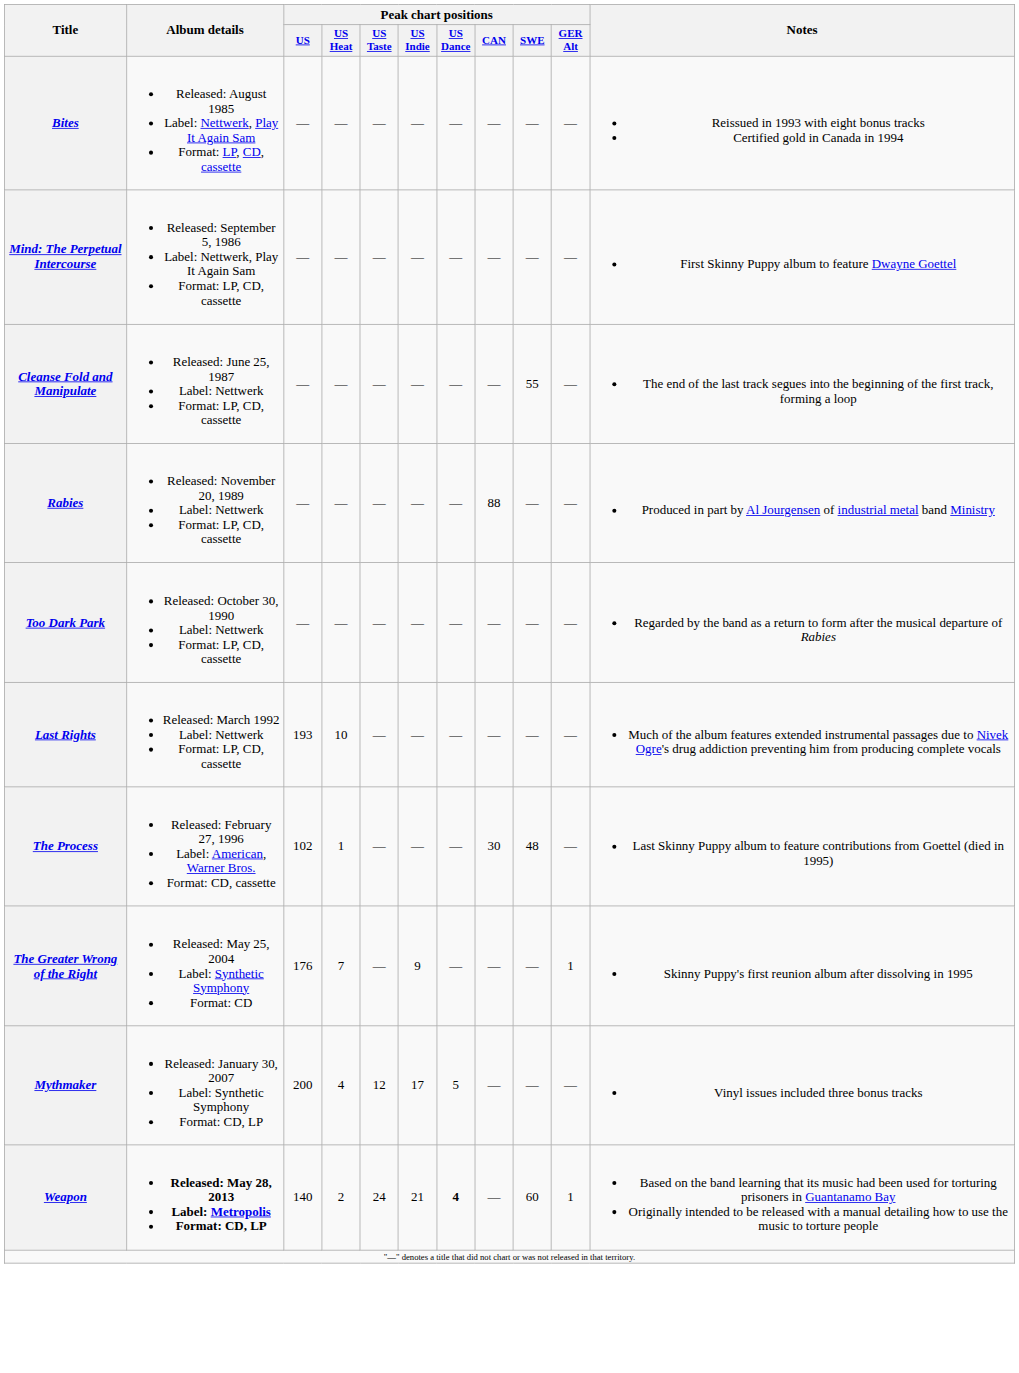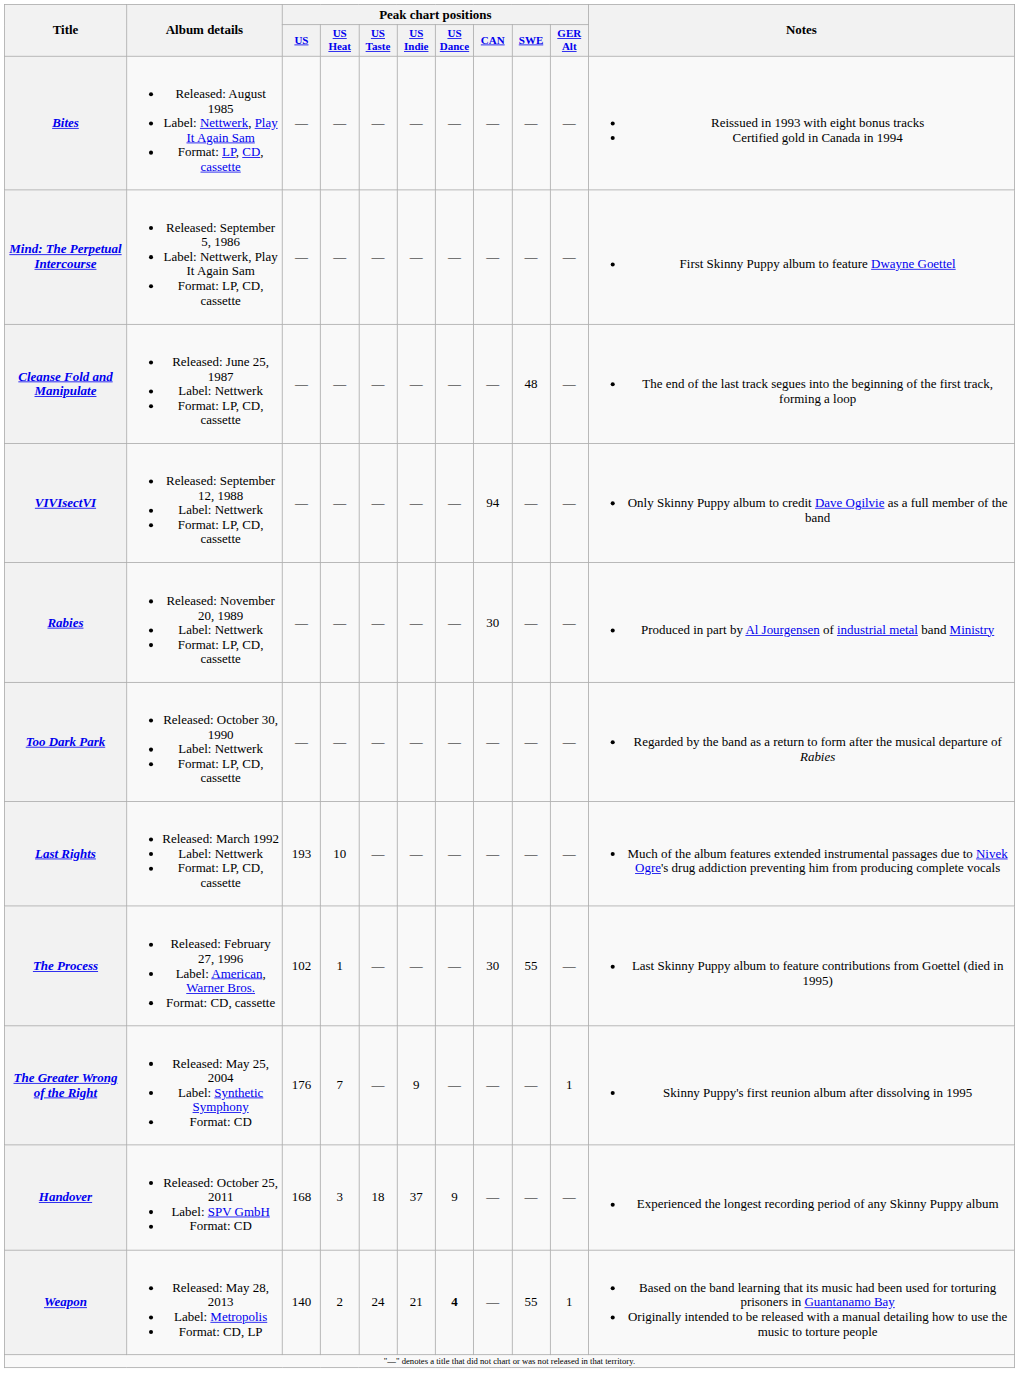(532, 383) 55 -> (531, 383) 48
+ row: (65, 503)
(494, 503) 88 -> (493, 622) 30
(532, 846) 48 -> (531, 966) 55
- row: (65, 1085)
+ row: (65, 1197)
(205, 1205) bold -> (204, 1310) normal
(532, 1197) 60 -> (531, 1302) 55
